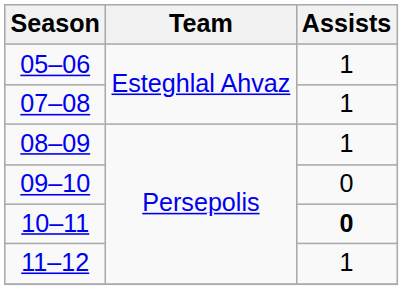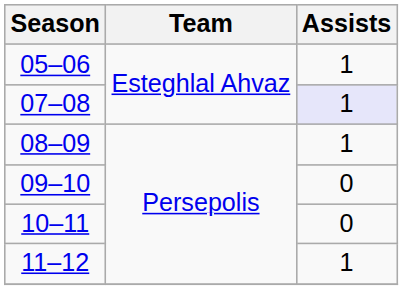(347, 104) no background -> (347, 104) lavender background
(347, 223) bold -> (347, 223) normal
